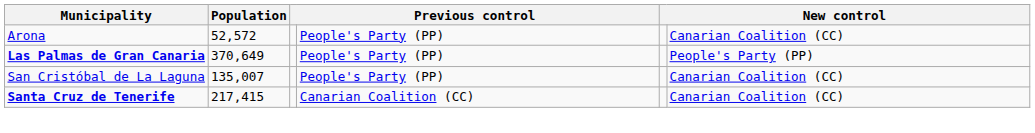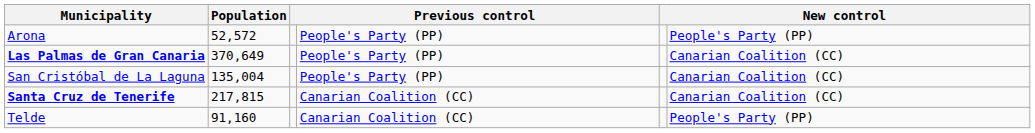(757, 35) Canarian Coalition (CC) -> (742, 35) People's Party (PP)
(742, 56) People's Party (PP) -> (757, 56) Canarian Coalition (CC)
(237, 76) 135,007 -> (237, 76) 135,004
(237, 97) 217,415 -> (237, 97) 217,815
+ row: (26, 118)
